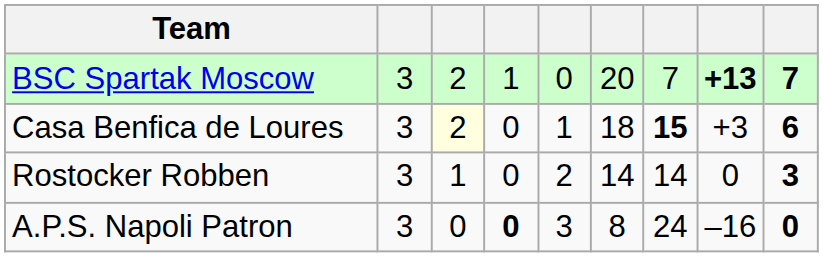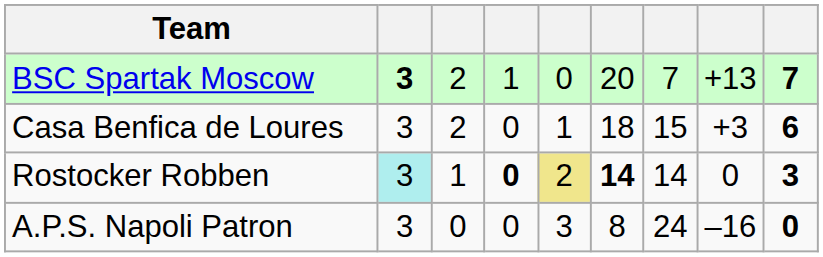(405, 78) normal -> (405, 78) bold
(730, 78) bold -> (730, 78) normal
(458, 127) lightyellow background -> (458, 127) no background
(670, 127) bold -> (670, 127) normal
(405, 176) no background -> (405, 176) paleturquoise background
(511, 176) normal -> (511, 176) bold
(564, 176) no background -> (564, 176) khaki background
(617, 176) normal -> (617, 176) bold
(511, 226) bold -> (511, 226) normal
